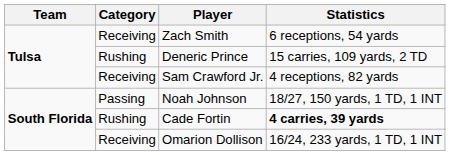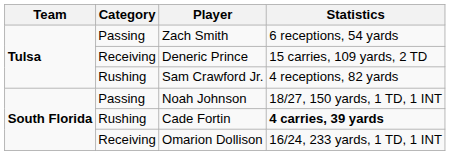(127, 35) Receiving -> (122, 35) Passing
(122, 56) Rushing -> (127, 56) Receiving
(127, 77) Receiving -> (122, 77) Rushing
